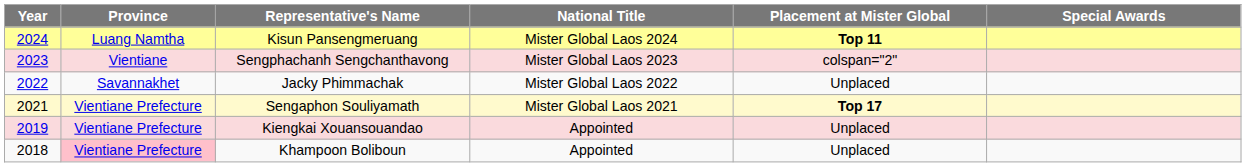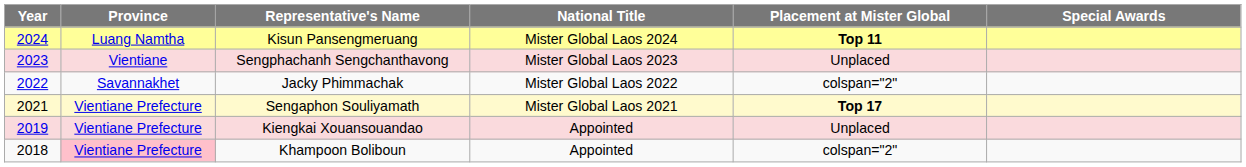(860, 61) colspan="2" -> (860, 61) Unplaced
(860, 83) Unplaced -> (860, 83) colspan="2"
(860, 151) Unplaced -> (860, 151) colspan="2"
